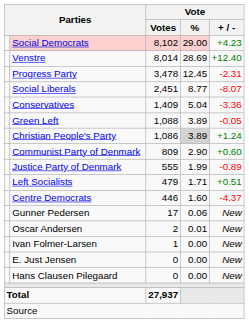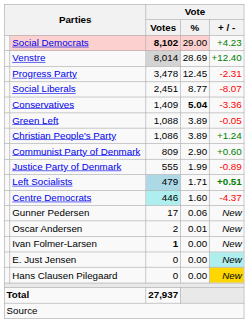(166, 43) normal -> (166, 43) bold
(166, 58) no background -> (166, 58) lightgrey background
(198, 105) normal -> (198, 105) bold
(198, 136) lightgrey background -> (198, 136) no background
(170, 182) no background -> (170, 182) lightblue background
(229, 182) normal -> (229, 182) bold
(170, 197) no background -> (170, 197) paleturquoise background
(175, 244) normal -> (175, 244) bold
(232, 259) no background -> (232, 259) paleturquoise background
(232, 275) no background -> (232, 275) gold background
